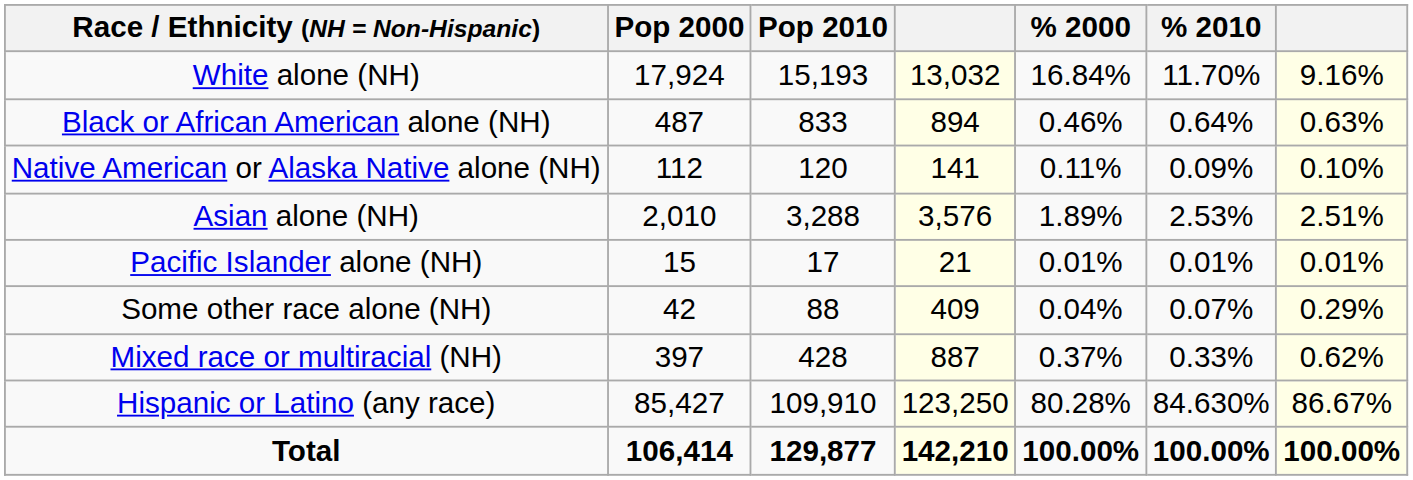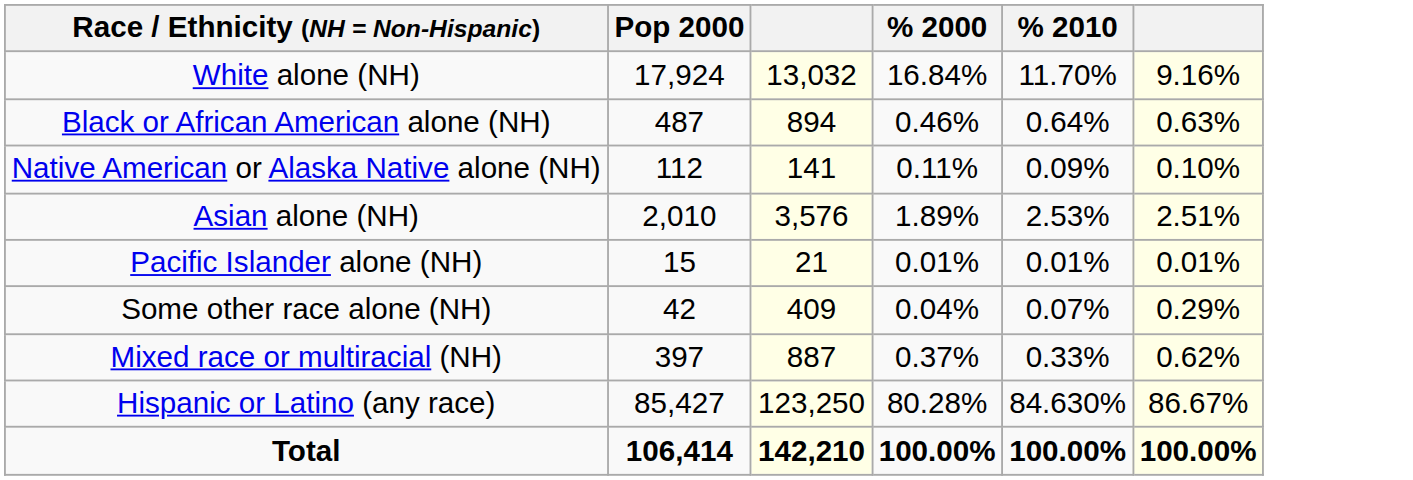- column: (823, 27)
